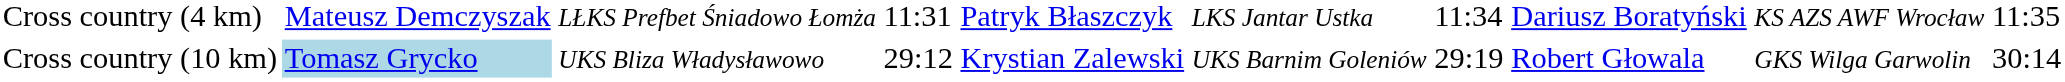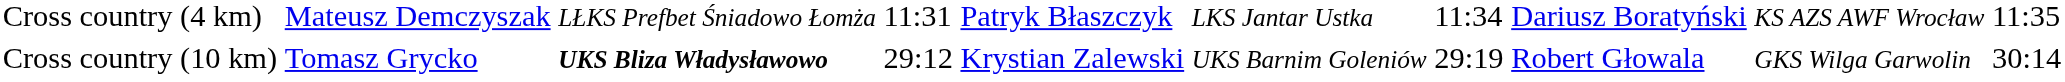(381, 58) lightblue background -> (381, 58) no background
(691, 60) normal -> (693, 58) bold
